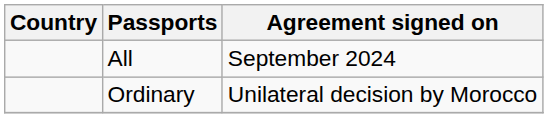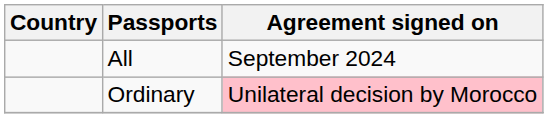(383, 94) no background -> (383, 94) pink background
